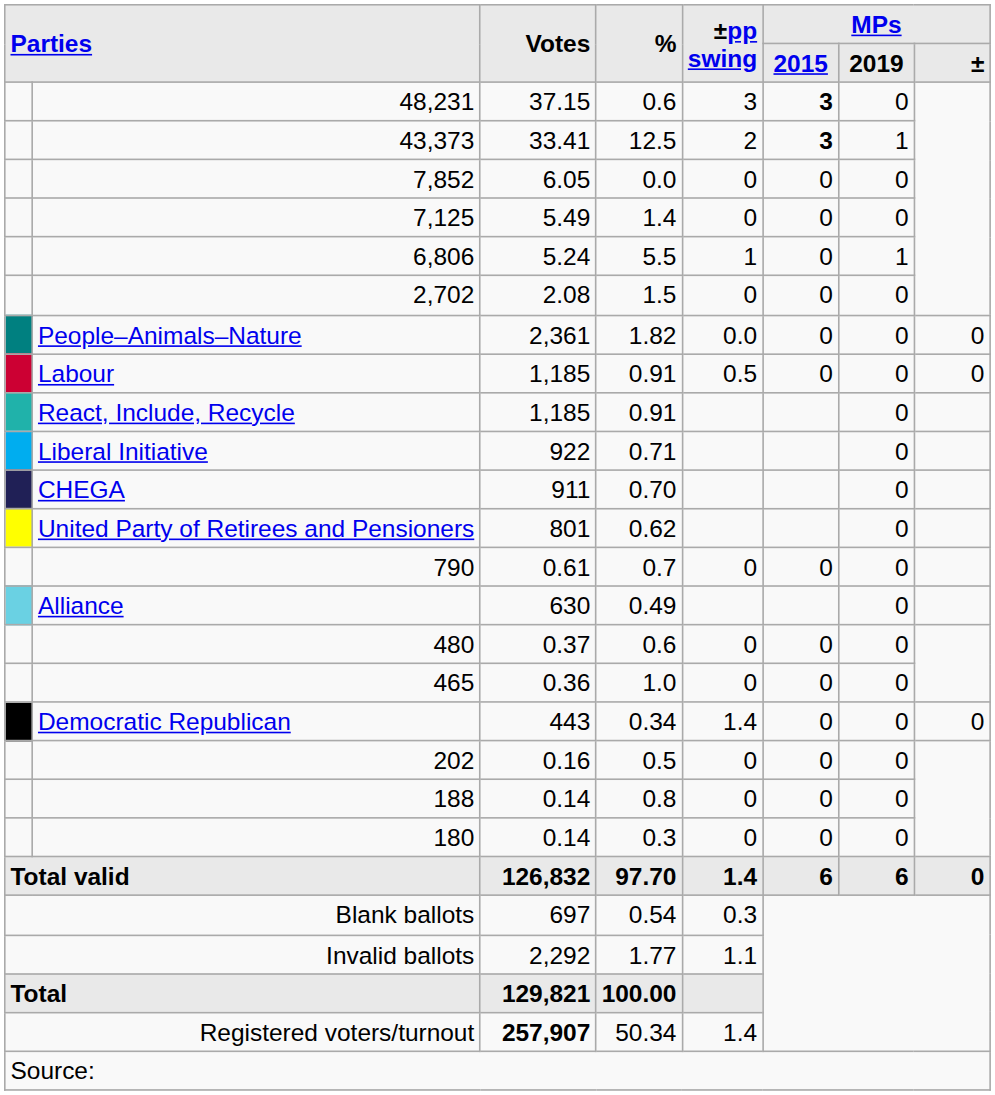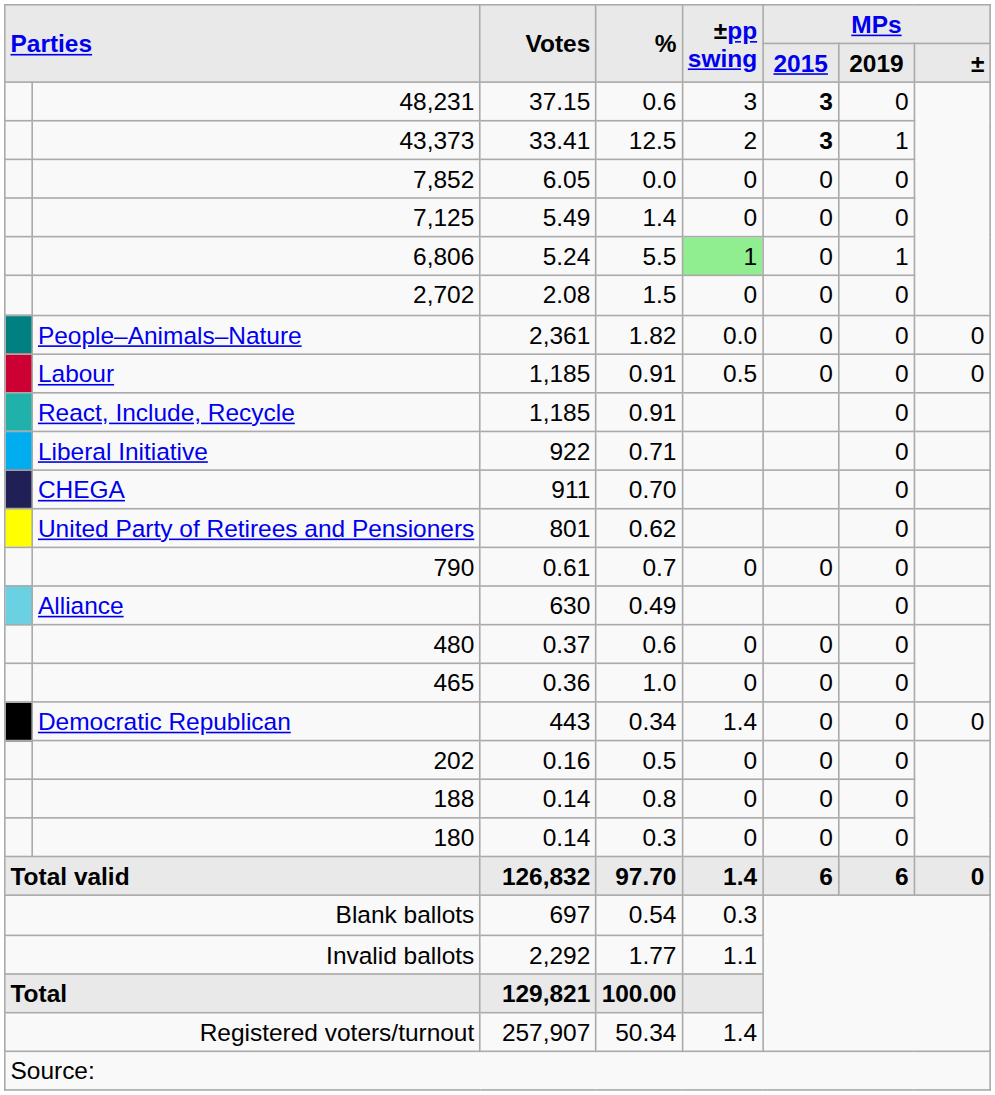(750, 257) no background -> (750, 257) lightgreen background
(546, 1032) bold -> (546, 1032) normal
